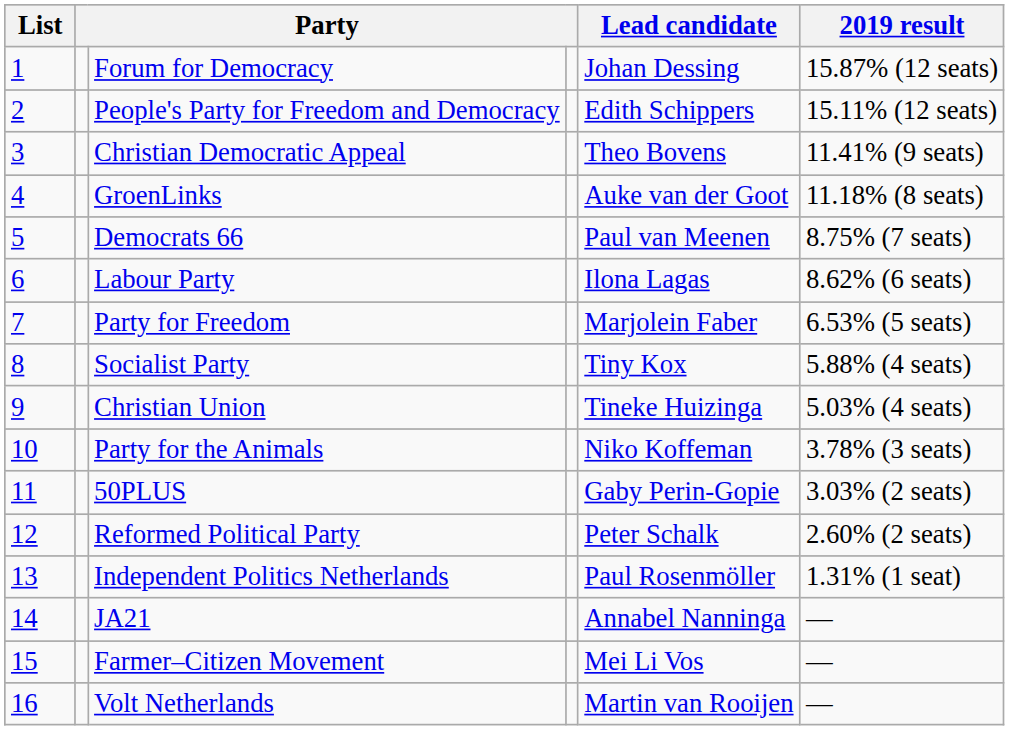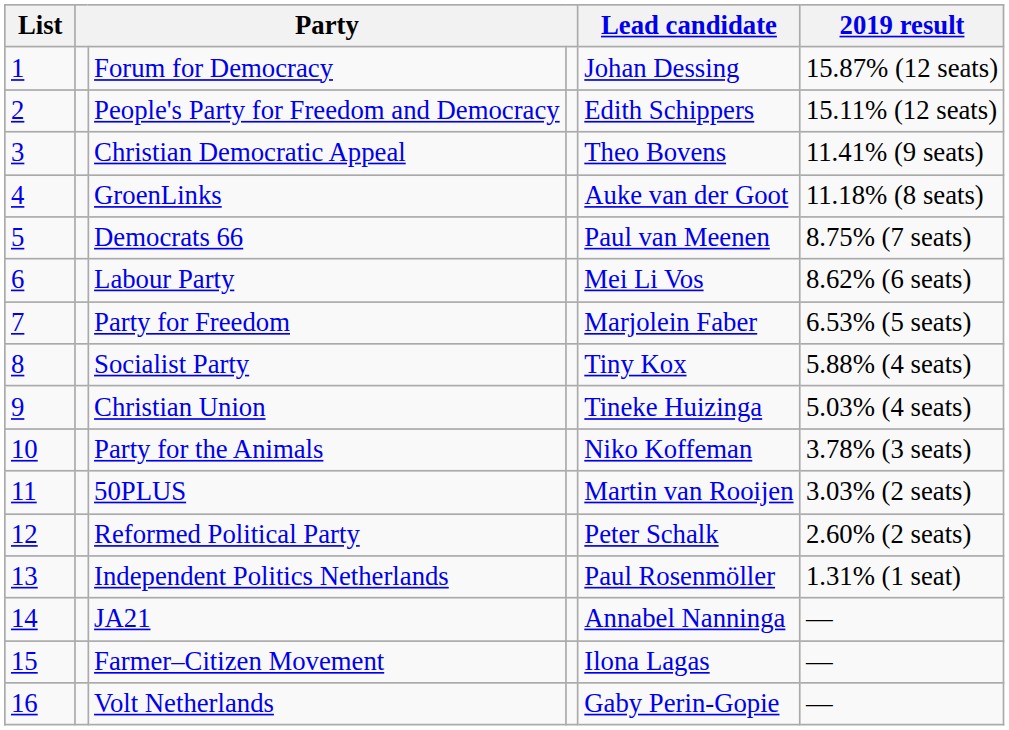(647, 279) Ilona Lagas -> (644, 279) Mei Li Vos
(682, 491) Gaby Perin-Gopie -> (689, 491) Martin van Rooijen
(644, 661) Mei Li Vos -> (647, 661) Ilona Lagas
(689, 703) Martin van Rooijen -> (682, 703) Gaby Perin-Gopie
